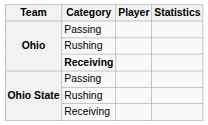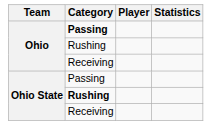(83, 29) normal -> (88, 29) bold
(89, 62) bold -> (91, 62) normal
(83, 95) normal -> (89, 95) bold
